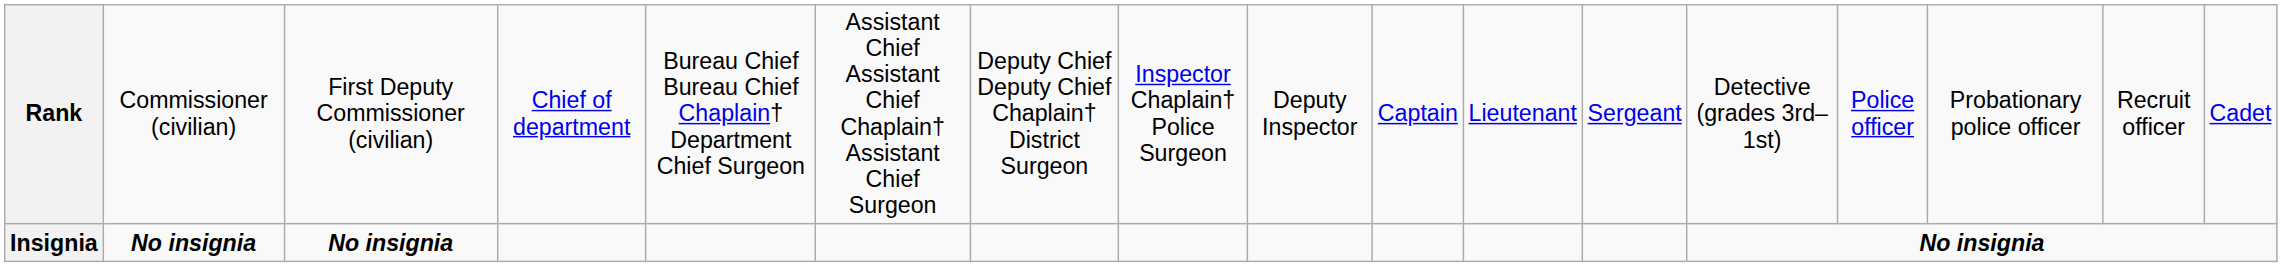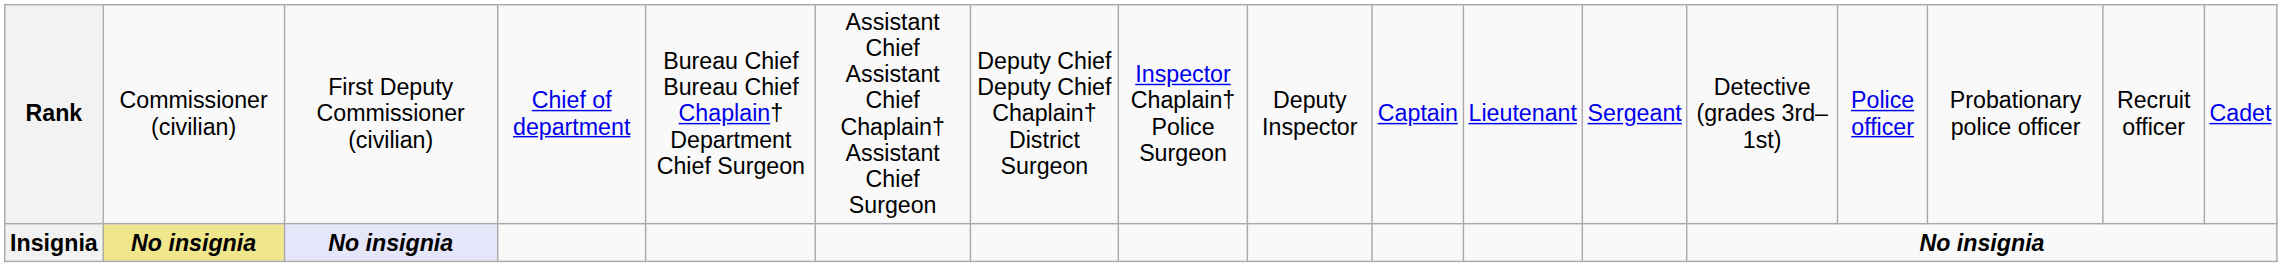(194, 242) no background -> (194, 242) khaki background
(391, 242) no background -> (391, 242) lavender background
